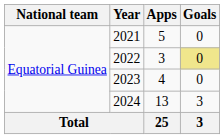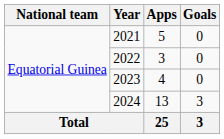(200, 58) khaki background -> (200, 58) no background
